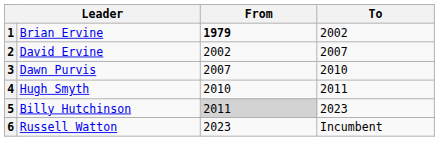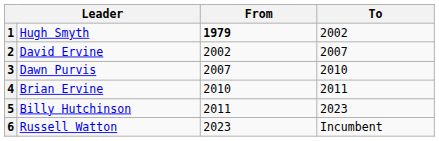(61, 33) Brian Ervine -> (55, 33) Hugh Smyth
(55, 89) Hugh Smyth -> (61, 89) Brian Ervine
(217, 108) lightgrey background -> (217, 108) no background
